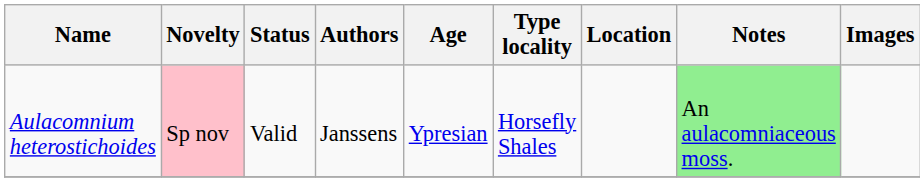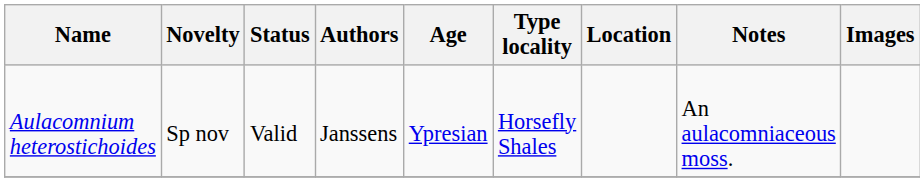(198, 133) pink background -> (198, 133) no background
(759, 133) lightgreen background -> (759, 133) no background
